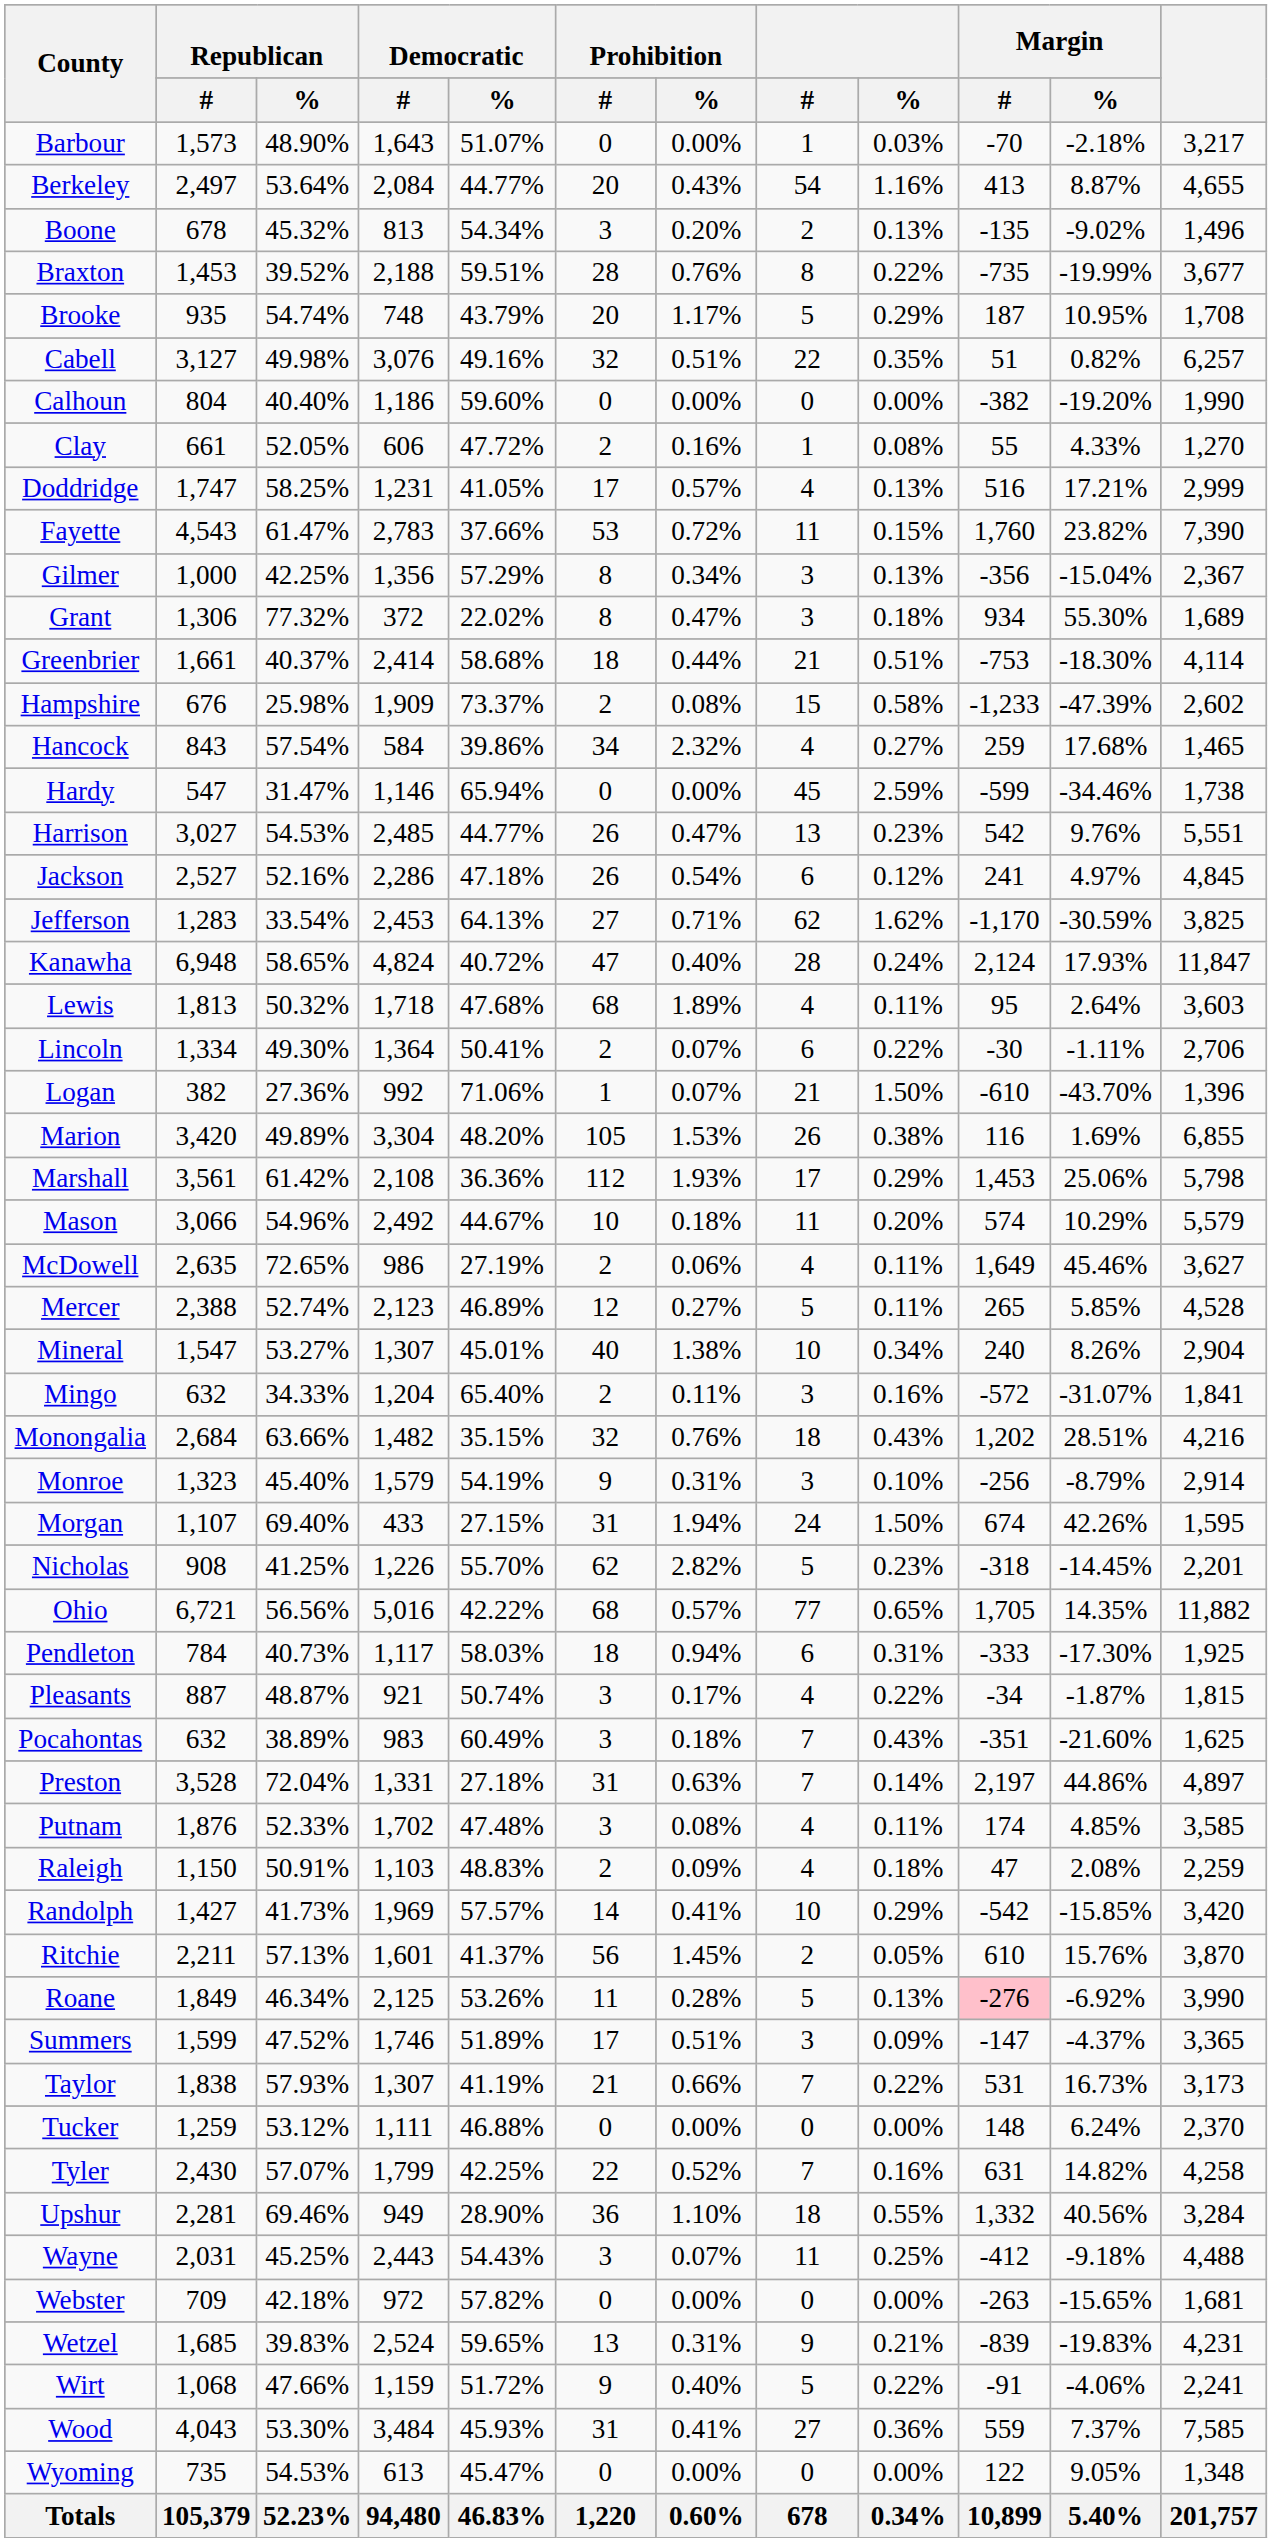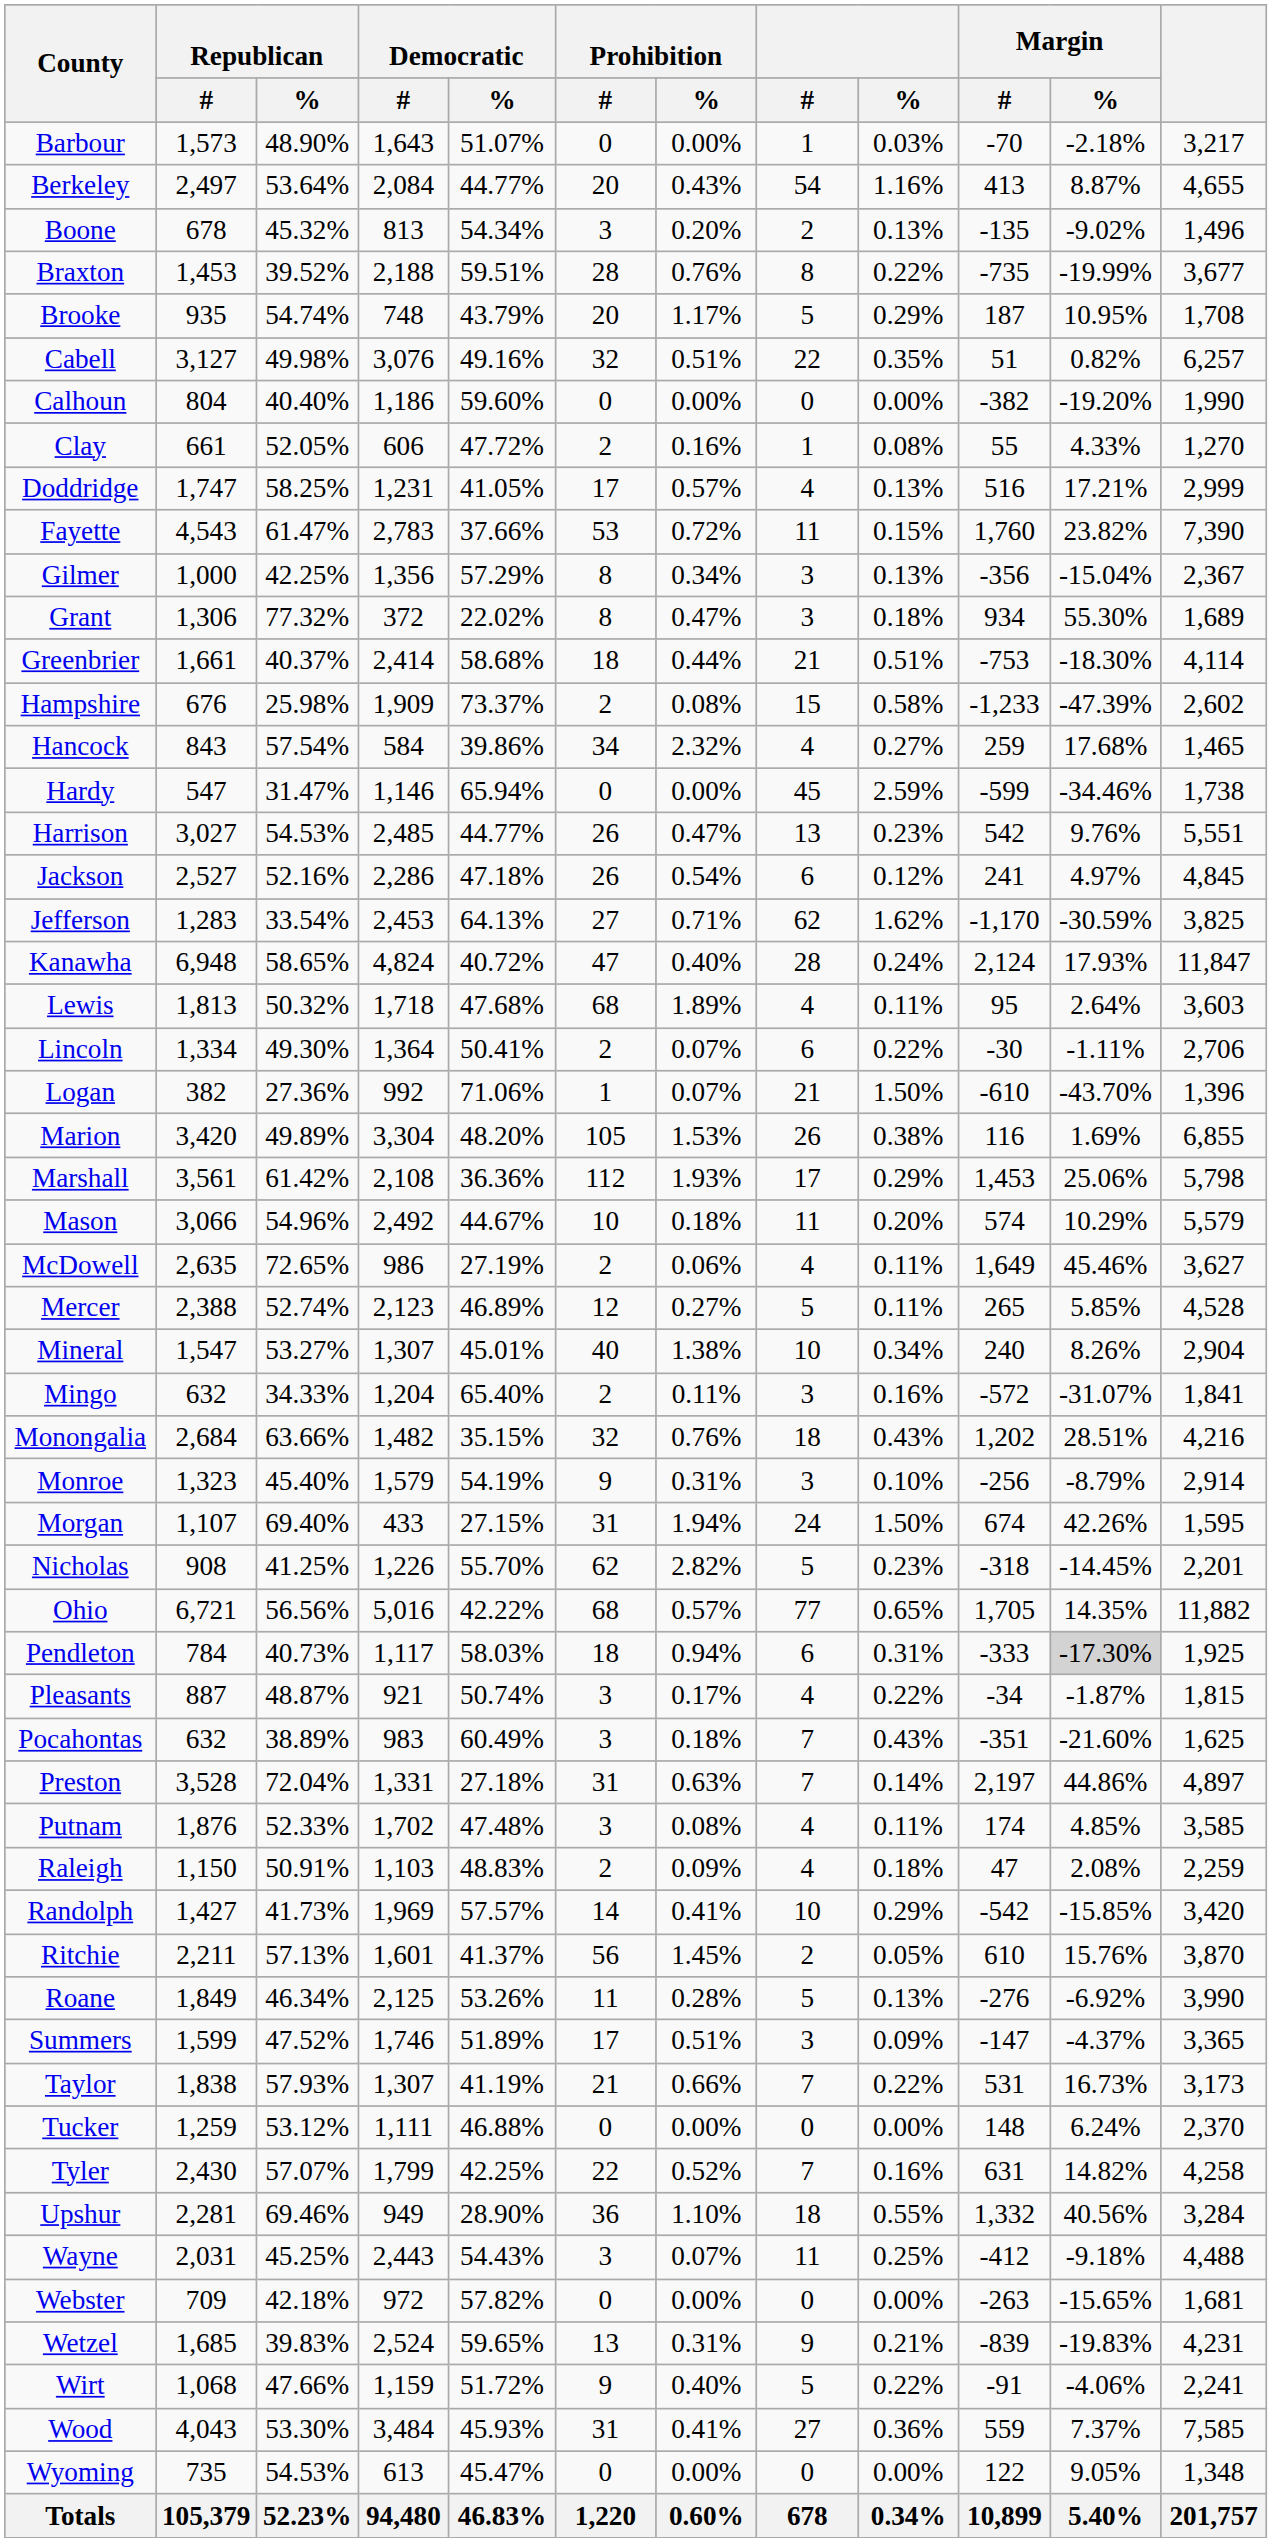(1105, 1652) no background -> (1105, 1652) lightgrey background
(1004, 1997) pink background -> (1004, 1997) no background
